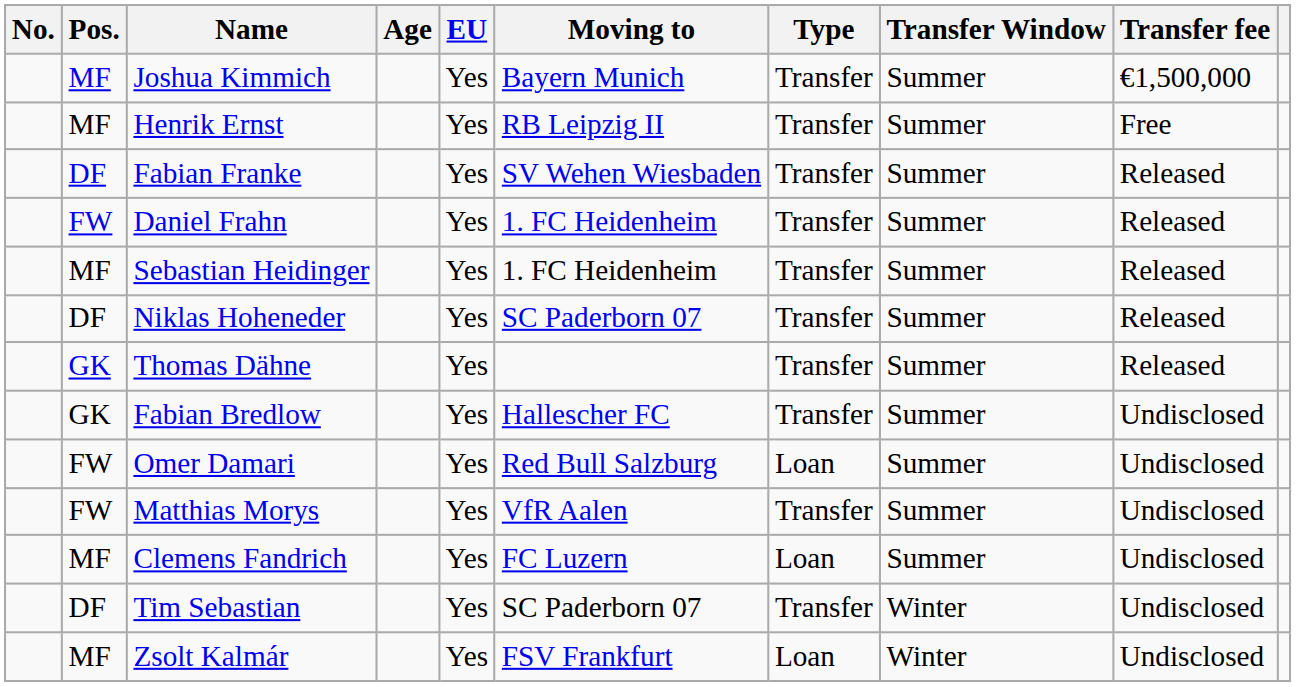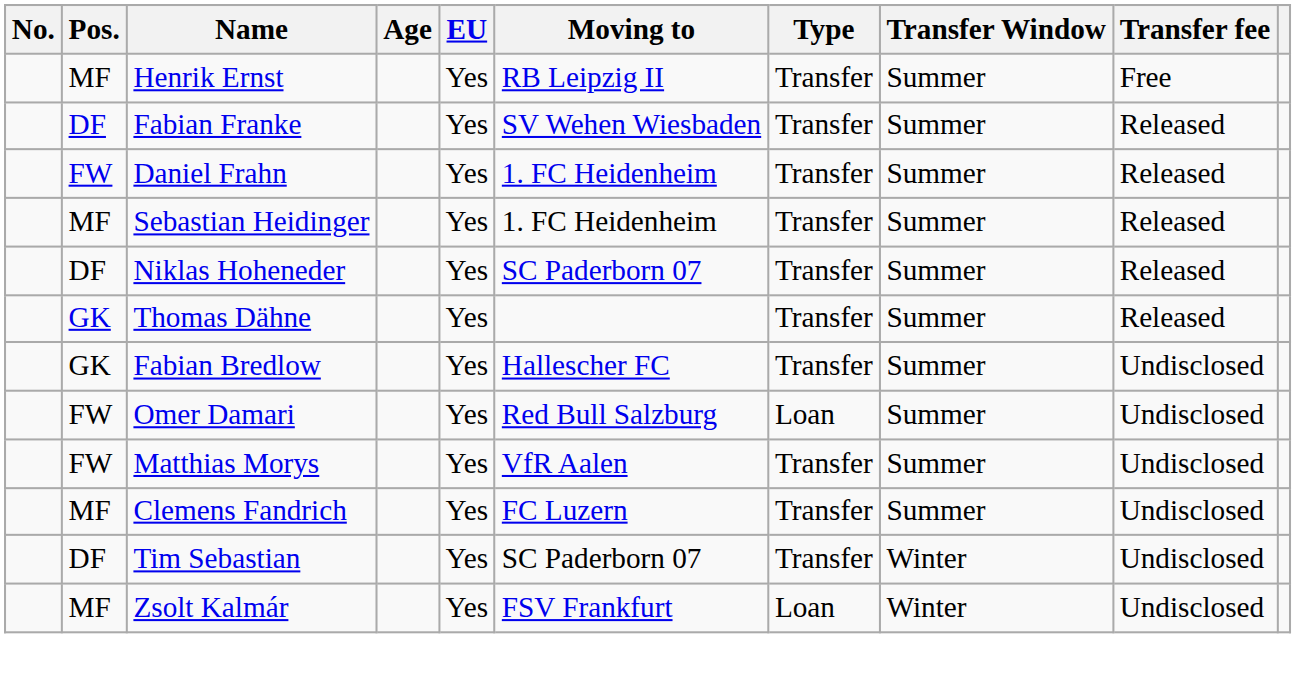- row: (232, 77)
(805, 559) Loan -> (824, 511) Transfer
